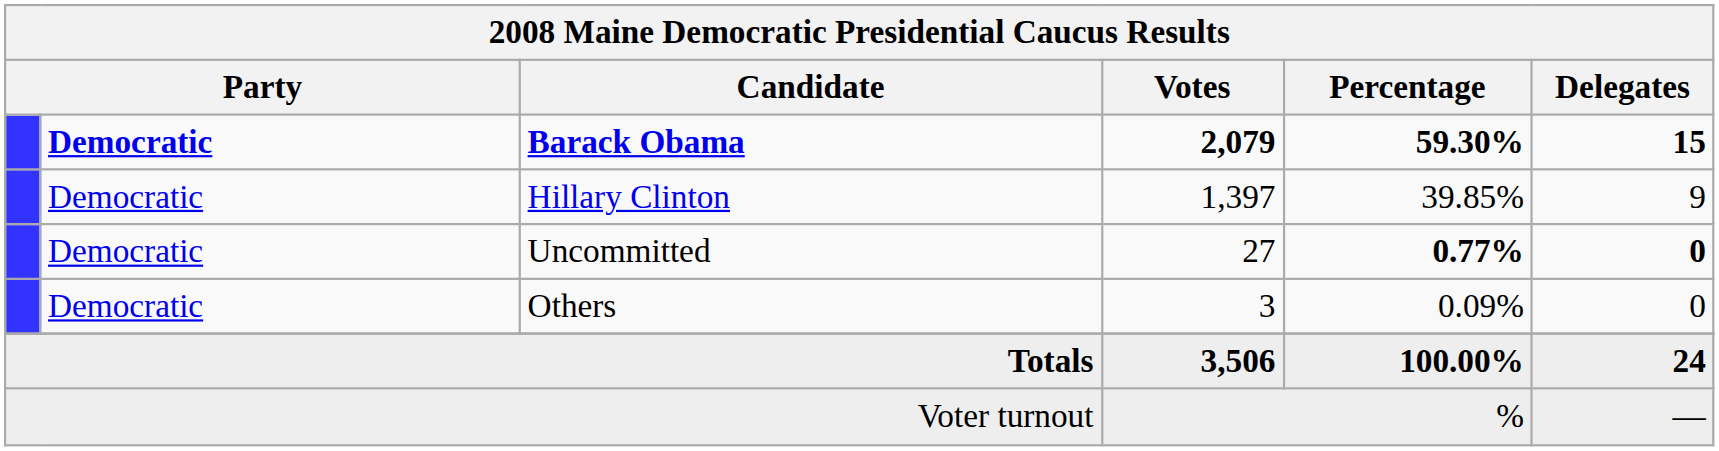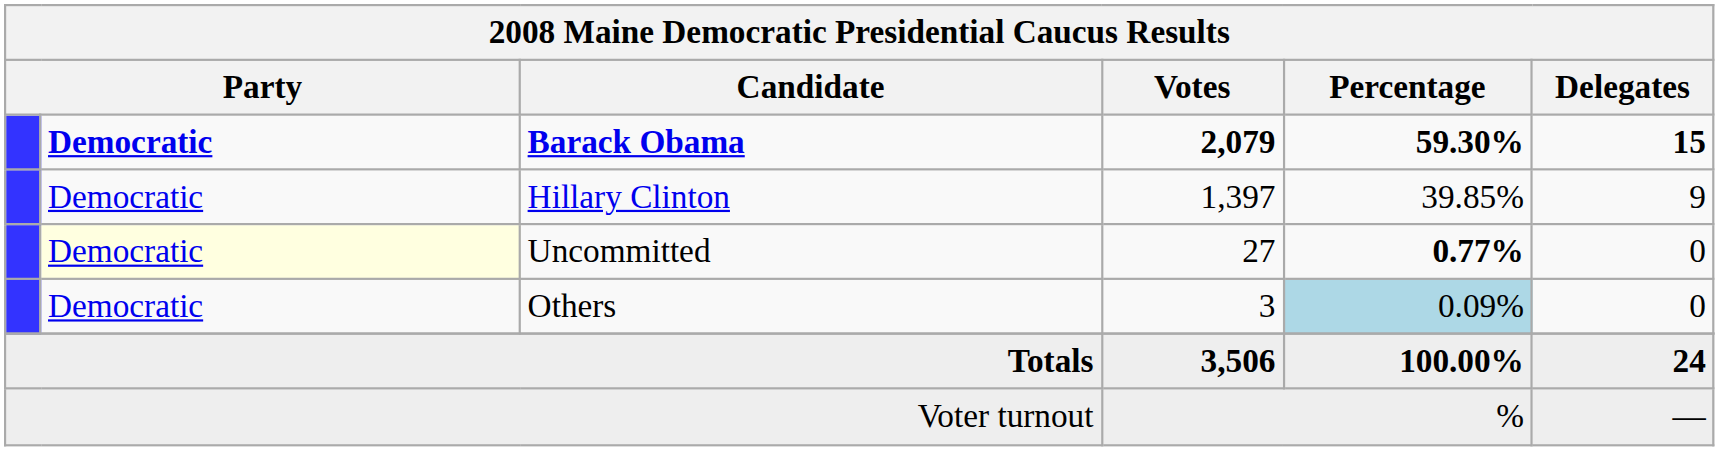(126, 251) no background -> (126, 251) lightyellow background
(1697, 251) bold -> (1697, 251) normal
(1481, 306) no background -> (1481, 306) lightblue background
